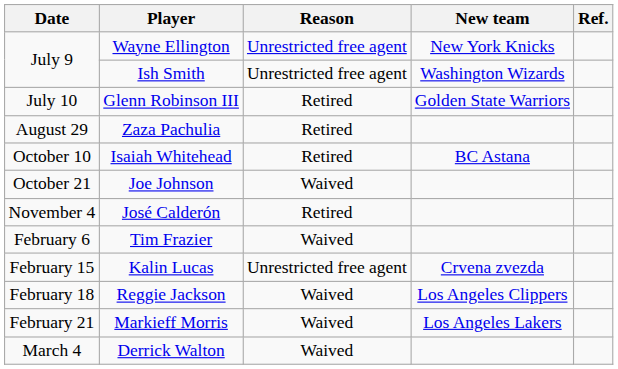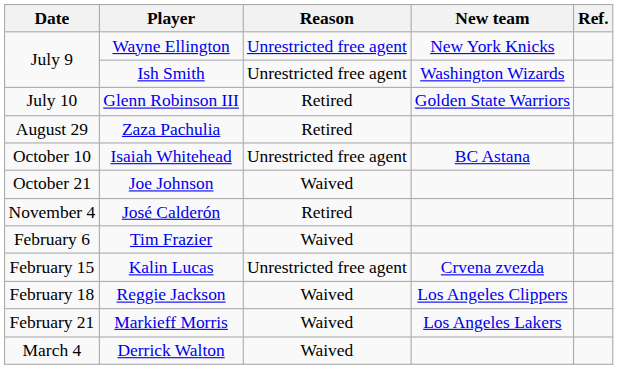(327, 156) Retired -> (327, 156) Unrestricted free agent
